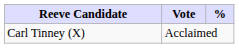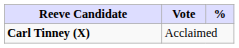(46, 33) normal -> (49, 33) bold
